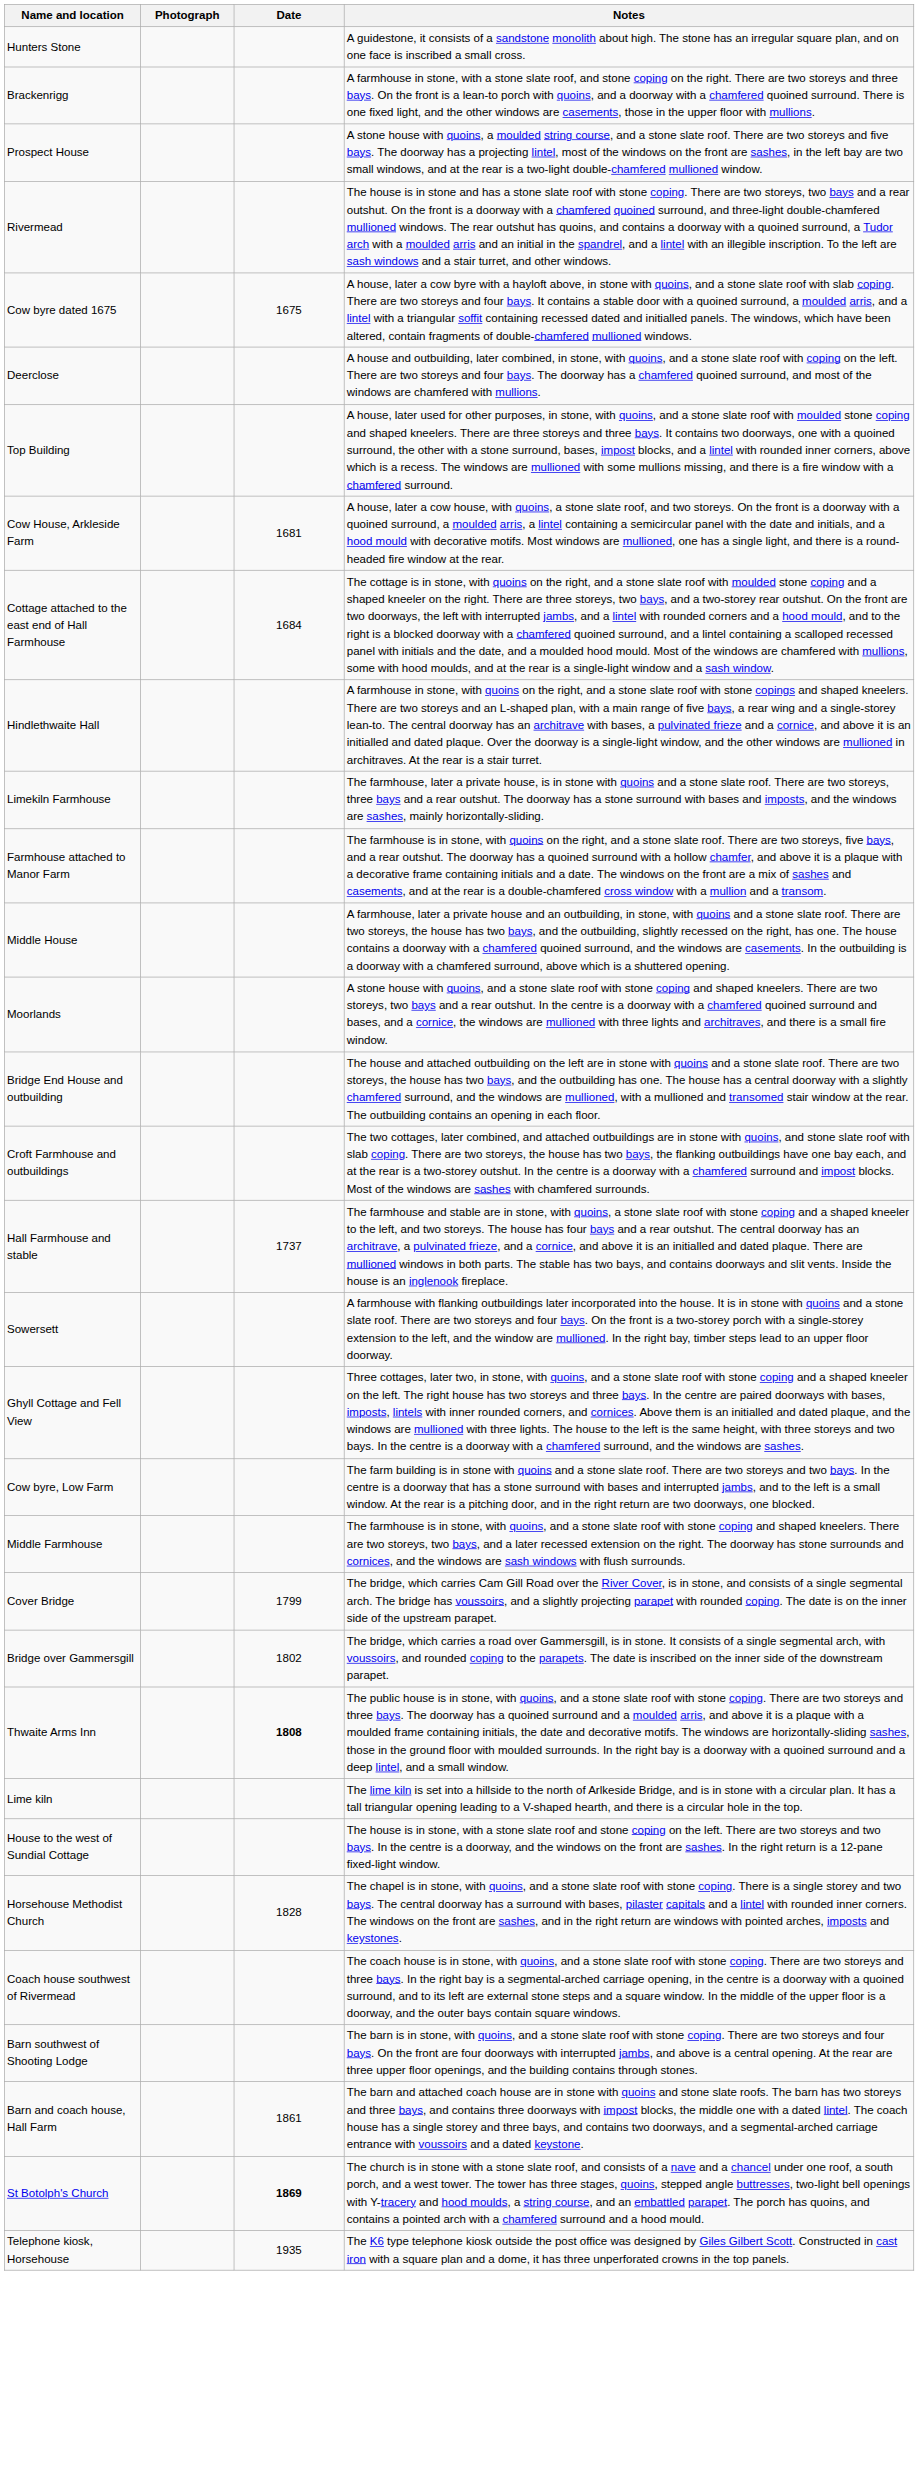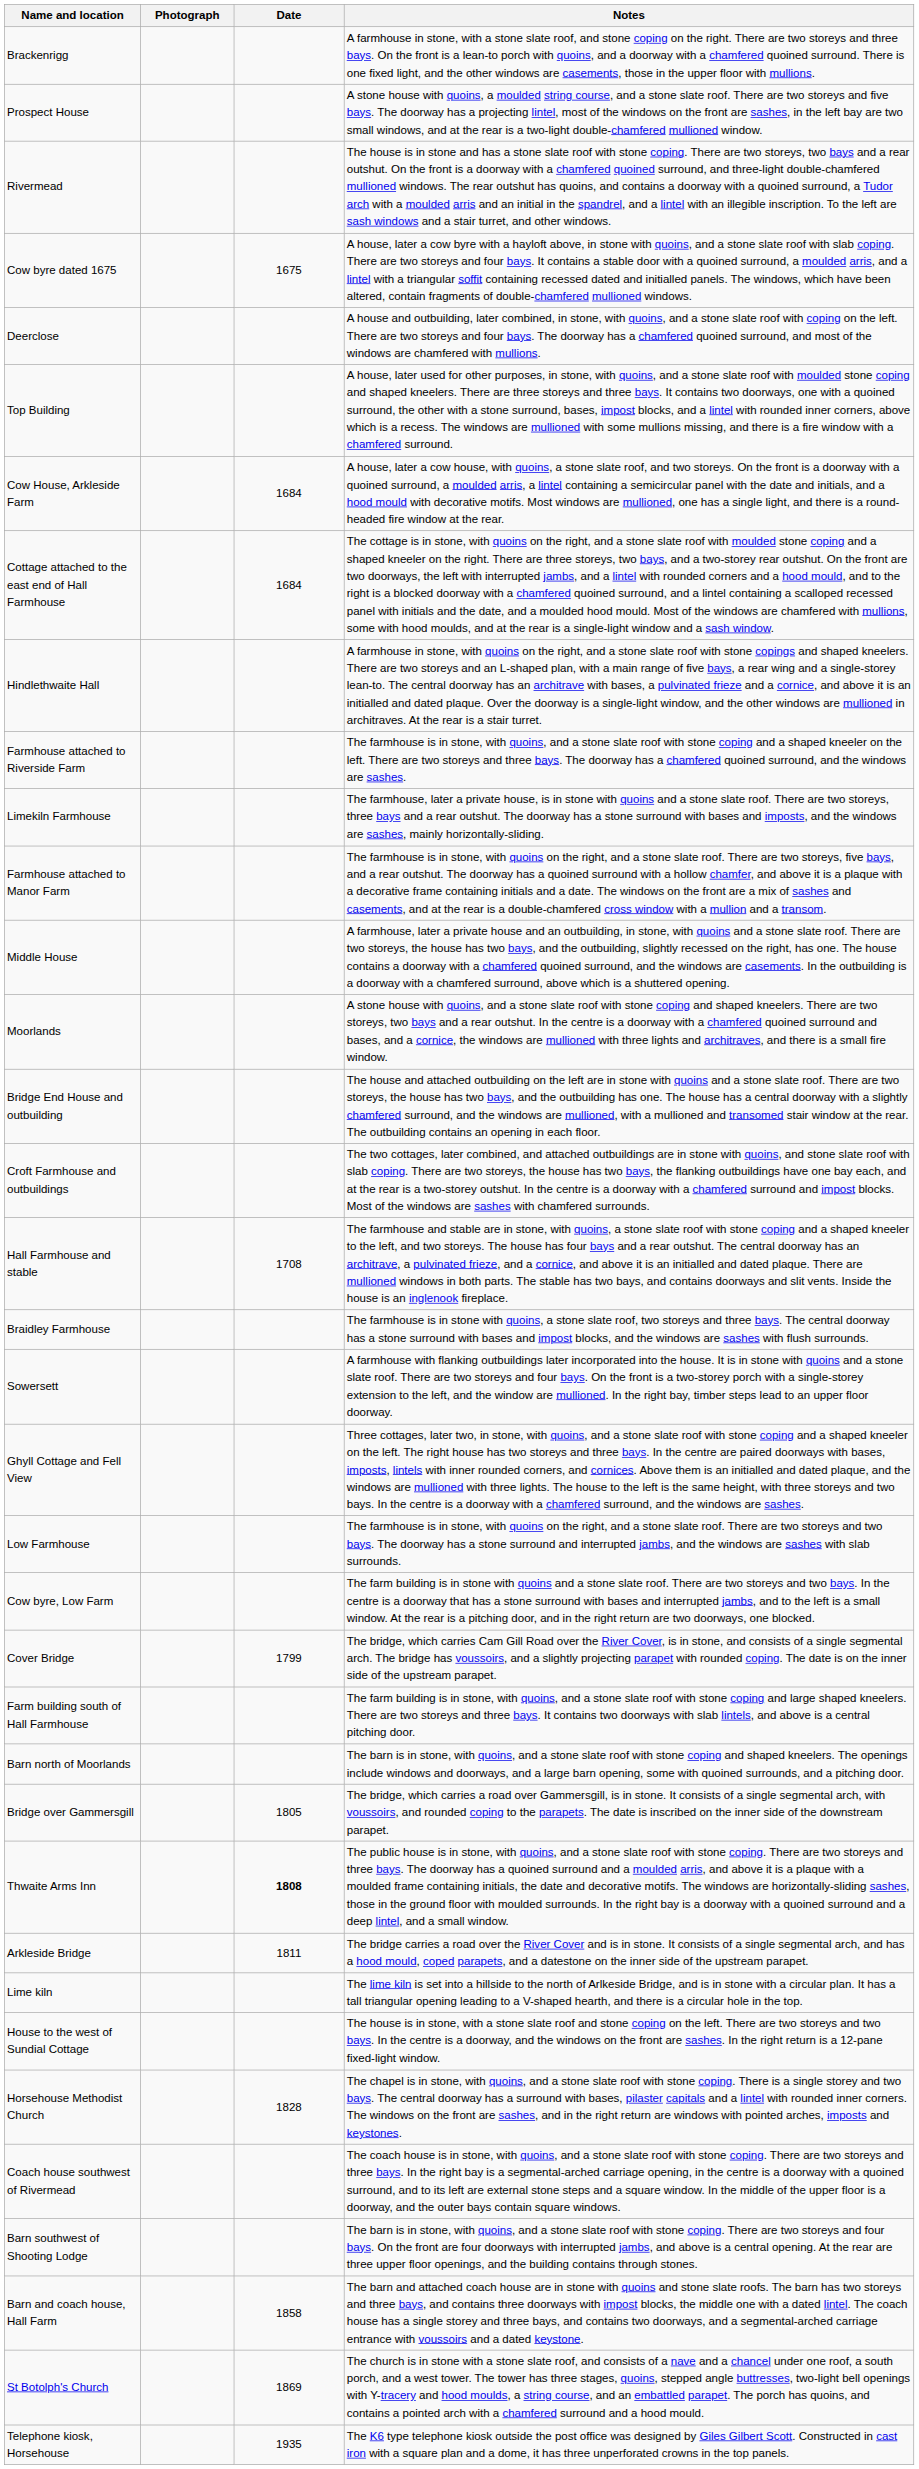- row: (44, 47)
(289, 533) 1681 -> (289, 493) 1684
+ row: (66, 760)
(289, 1246) 1737 -> (289, 1263) 1708
+ row: (59, 1329)
+ row: (48, 1544)
- row: (55, 1544)
+ row: (64, 1715)
+ row: (69, 1764)
(289, 1658) 1802 -> (289, 1812) 1805
+ row: (49, 1952)
(289, 2119) 1861 -> (289, 2313) 1858
(289, 2193) bold -> (289, 2387) normal
